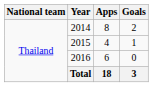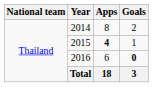(107, 43) normal -> (107, 43) bold
(134, 58) normal -> (134, 58) bold
